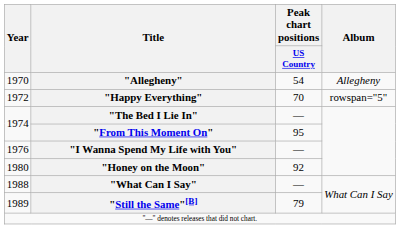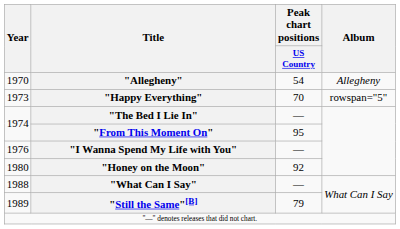(18, 98) 1972 -> (18, 98) 1973
